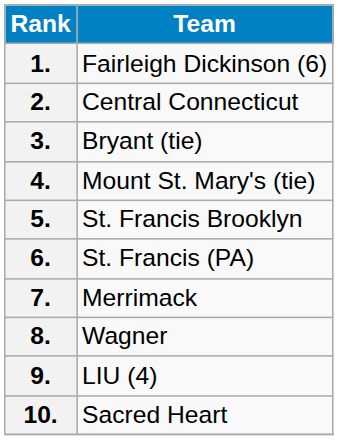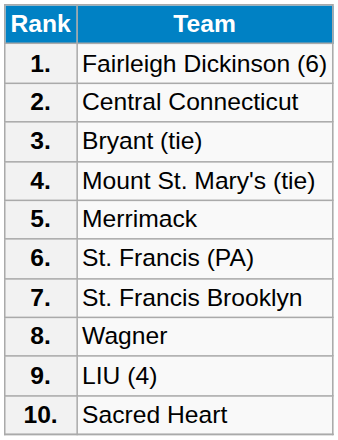(192, 219) St. Francis Brooklyn -> (140, 219) Merrimack
(140, 297) Merrimack -> (192, 297) St. Francis Brooklyn
